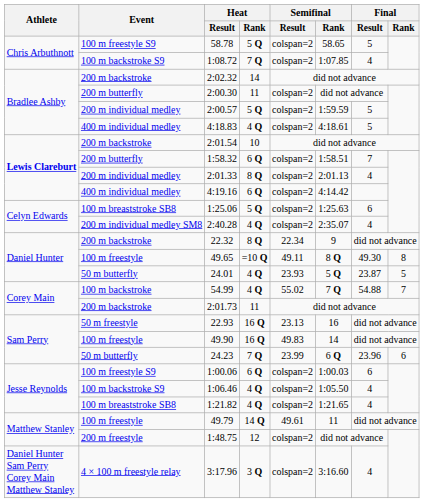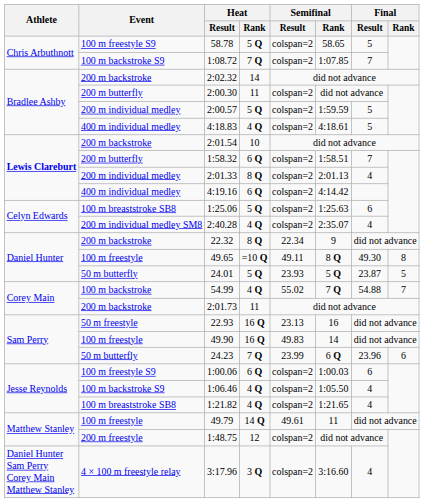(370, 61) 4 -> (370, 61) 7
(255, 274) 4 Q -> (255, 274) 5 Q
